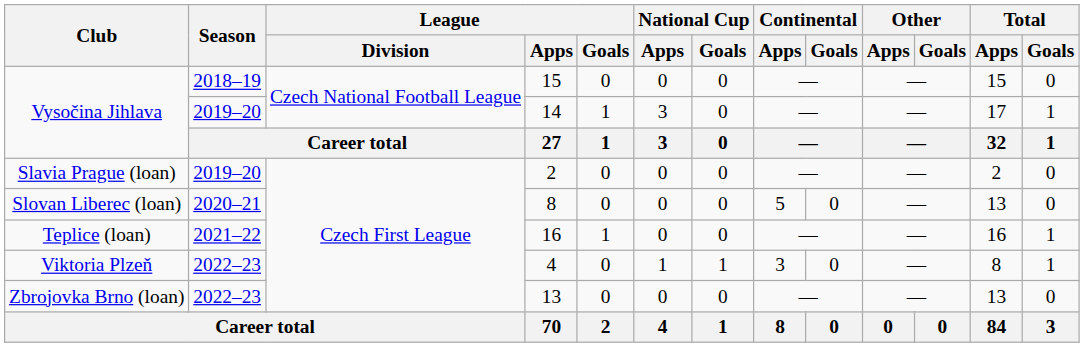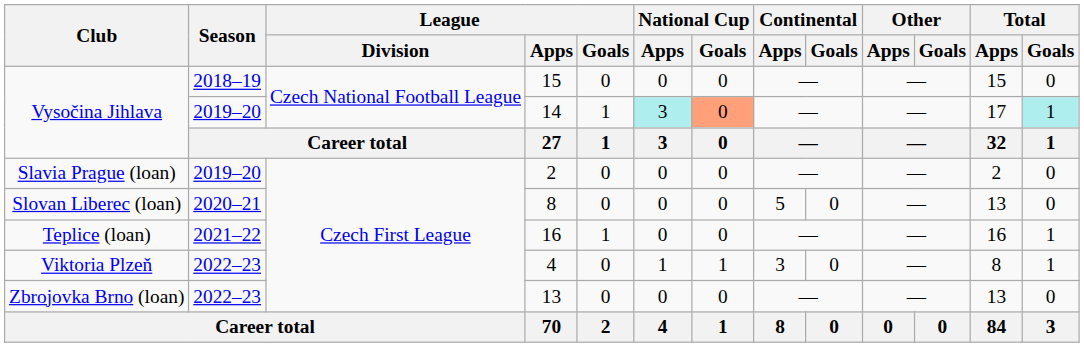(663, 111) no background -> (663, 111) paleturquoise background
(723, 111) no background -> (723, 111) lightsalmon background
(1051, 111) no background -> (1051, 111) paleturquoise background
